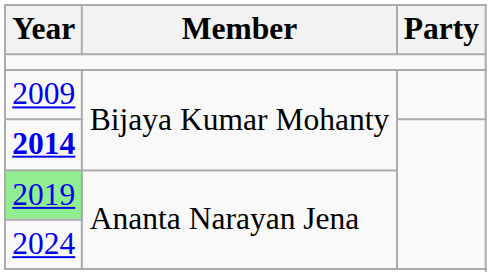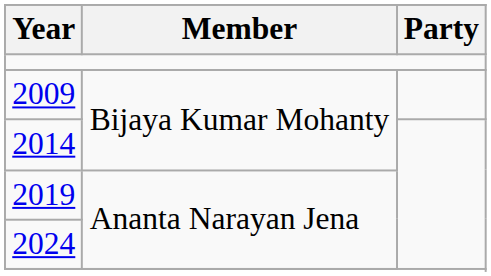(44, 144) bold -> (44, 144) normal
(44, 193) lightgreen background -> (44, 193) no background
